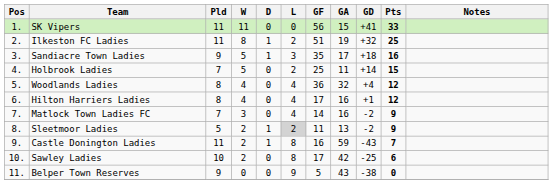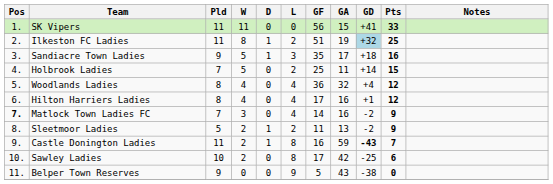(368, 41) no background -> (368, 41) lightblue background
(17, 114) normal -> (17, 114) bold
(293, 129) lightgrey background -> (293, 129) no background
(368, 143) normal -> (368, 143) bold
